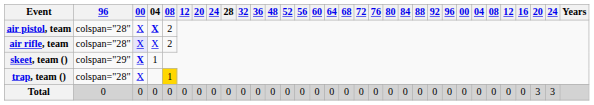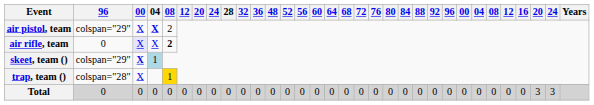(103, 28) colspan="28" -> (103, 28) colspan="29"
(103, 44) colspan="28" -> (103, 44) 0
(170, 44) normal -> (170, 44) bold
(155, 60) no background -> (155, 60) lightblue background
